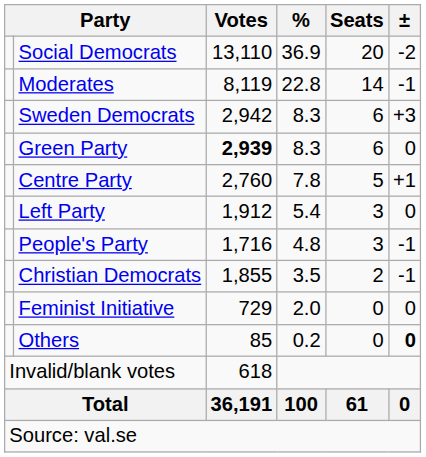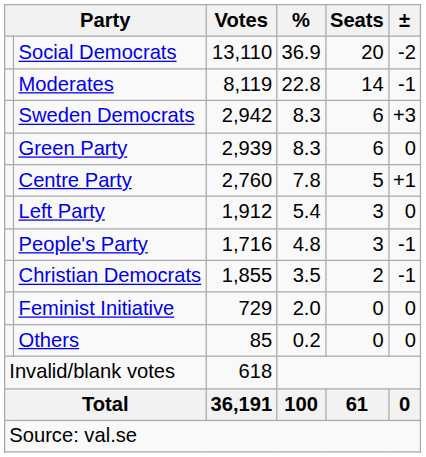(247, 148) bold -> (247, 148) normal
(410, 340) bold -> (410, 340) normal
